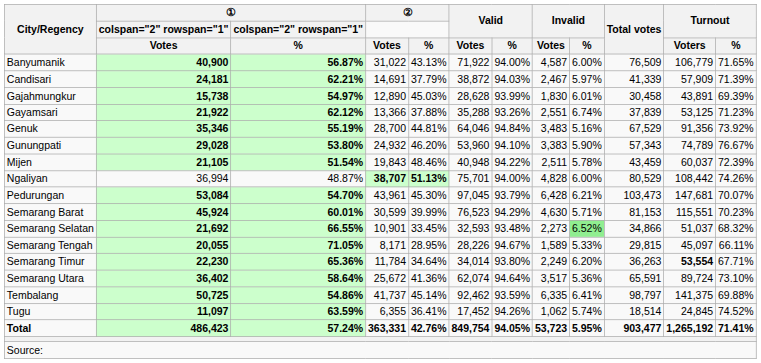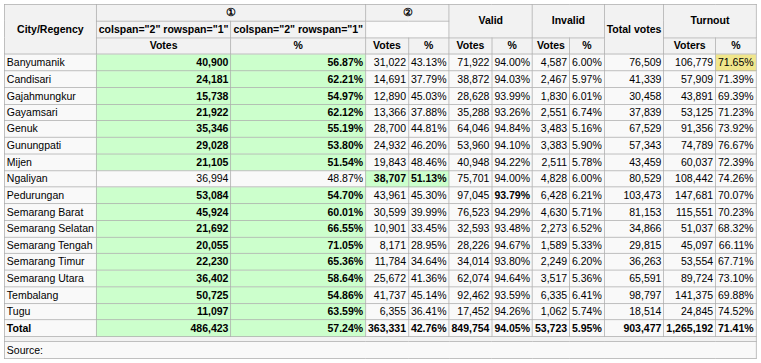(736, 63) no background -> (736, 63) khaki background
(512, 196) normal -> (512, 196) bold
(587, 229) lightgreen background -> (587, 229) no background
(697, 262) bold -> (697, 262) normal
